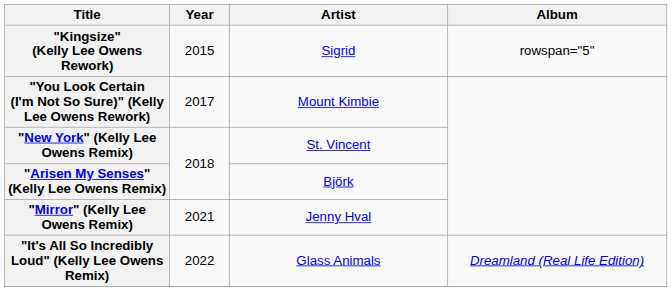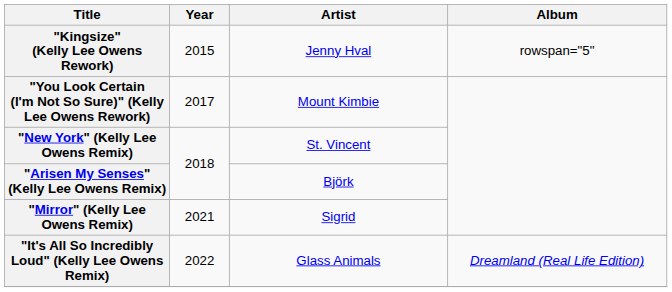(338, 51) Sigrid -> (338, 51) Jenny Hval
(338, 217) Jenny Hval -> (338, 217) Sigrid
